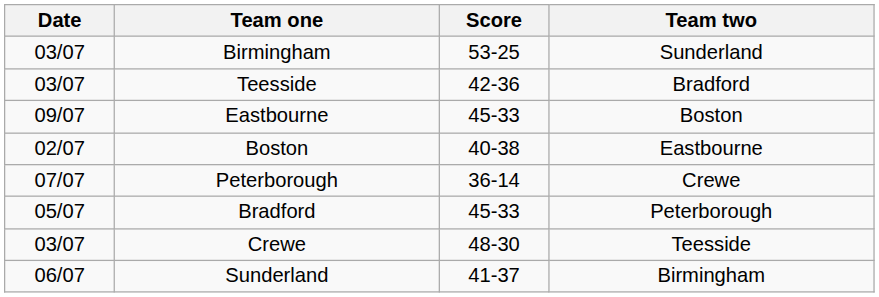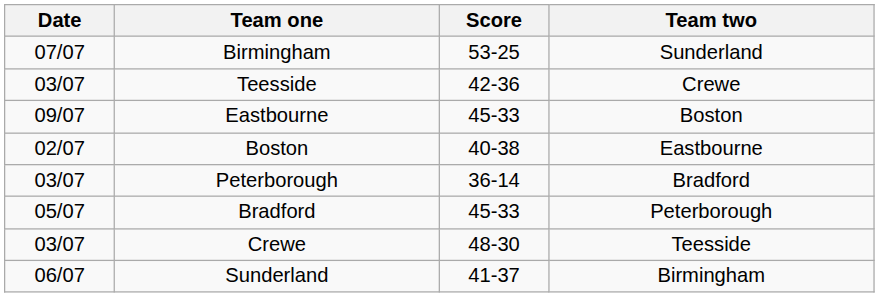(60, 52) 03/07 -> (60, 52) 07/07
(711, 84) Bradford -> (711, 84) Crewe
(60, 180) 07/07 -> (60, 180) 03/07
(711, 180) Crewe -> (711, 180) Bradford
